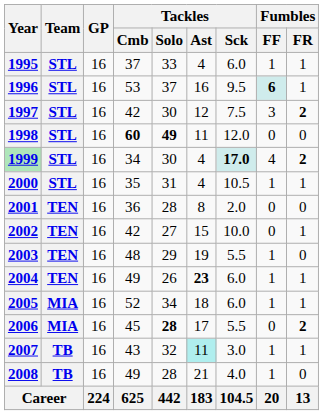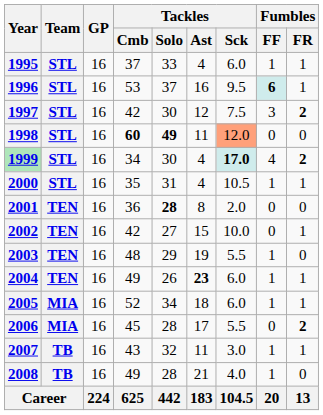(236, 135) no background -> (236, 135) lightsalmon background
(169, 207) normal -> (169, 207) bold
(169, 326) bold -> (169, 326) normal
(201, 350) paleturquoise background -> (201, 350) no background
